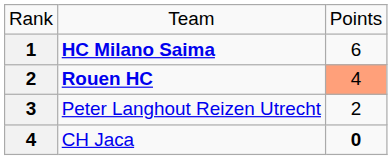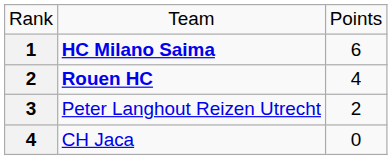(356, 79) lightsalmon background -> (356, 79) no background
(356, 139) bold -> (356, 139) normal
